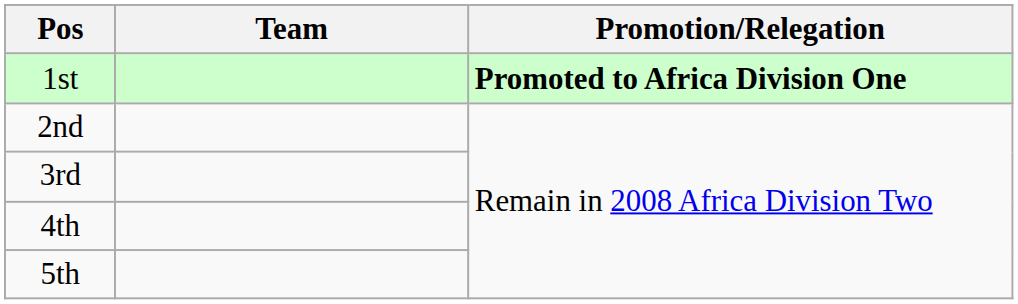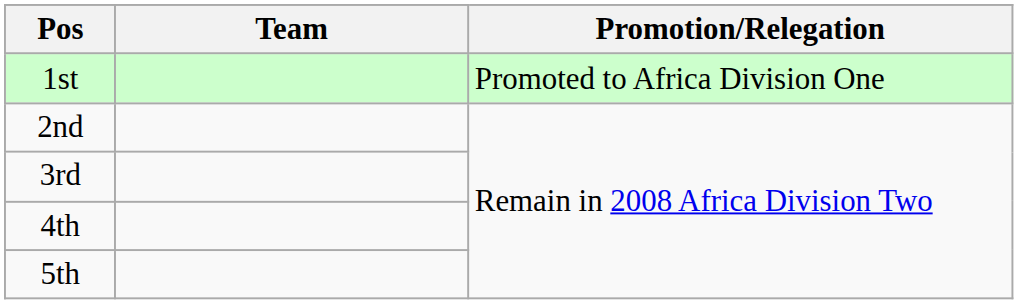(691, 77) bold -> (680, 77) normal
